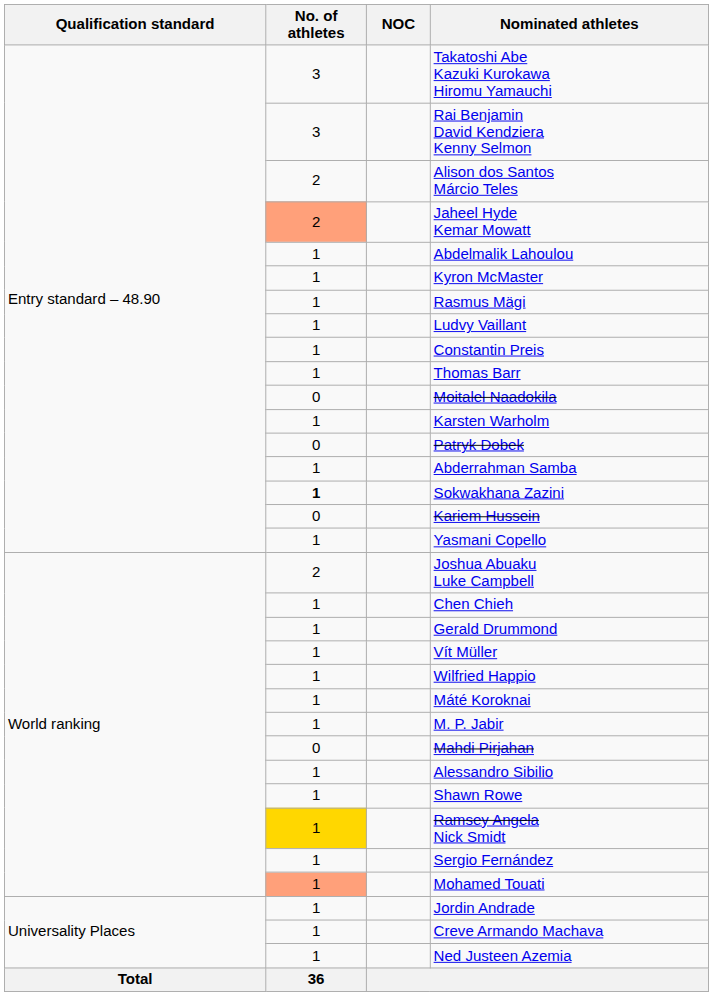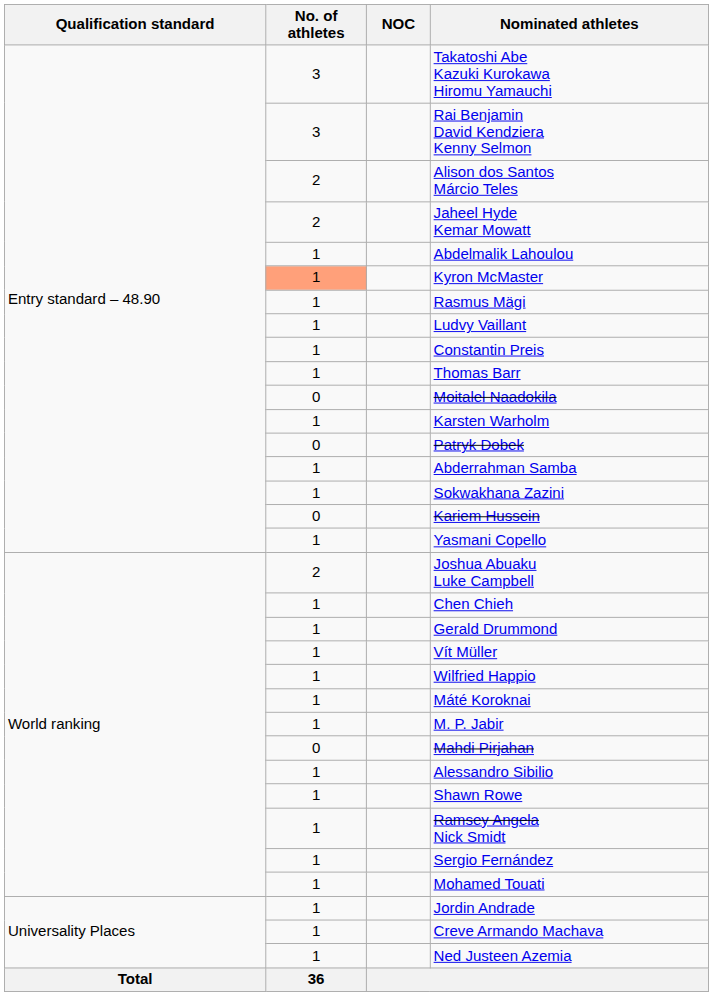(316, 221) lightsalmon background -> (316, 221) no background
(316, 277) no background -> (316, 277) lightsalmon background
(316, 492) bold -> (316, 492) normal
(316, 828) gold background -> (316, 828) no background
(316, 884) lightsalmon background -> (316, 884) no background
